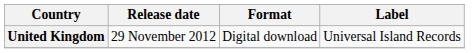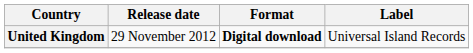(270, 36) normal -> (272, 36) bold
